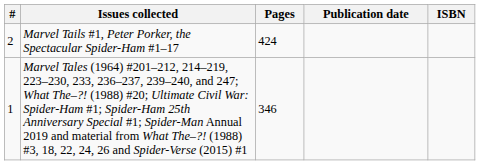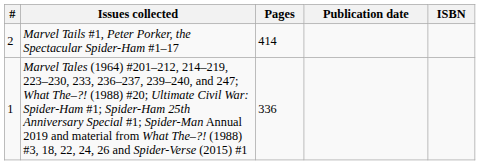(268, 40) 424 -> (268, 40) 414
(268, 108) 346 -> (268, 108) 336
